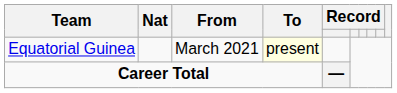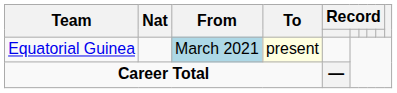(217, 49) no background -> (217, 49) lightblue background
